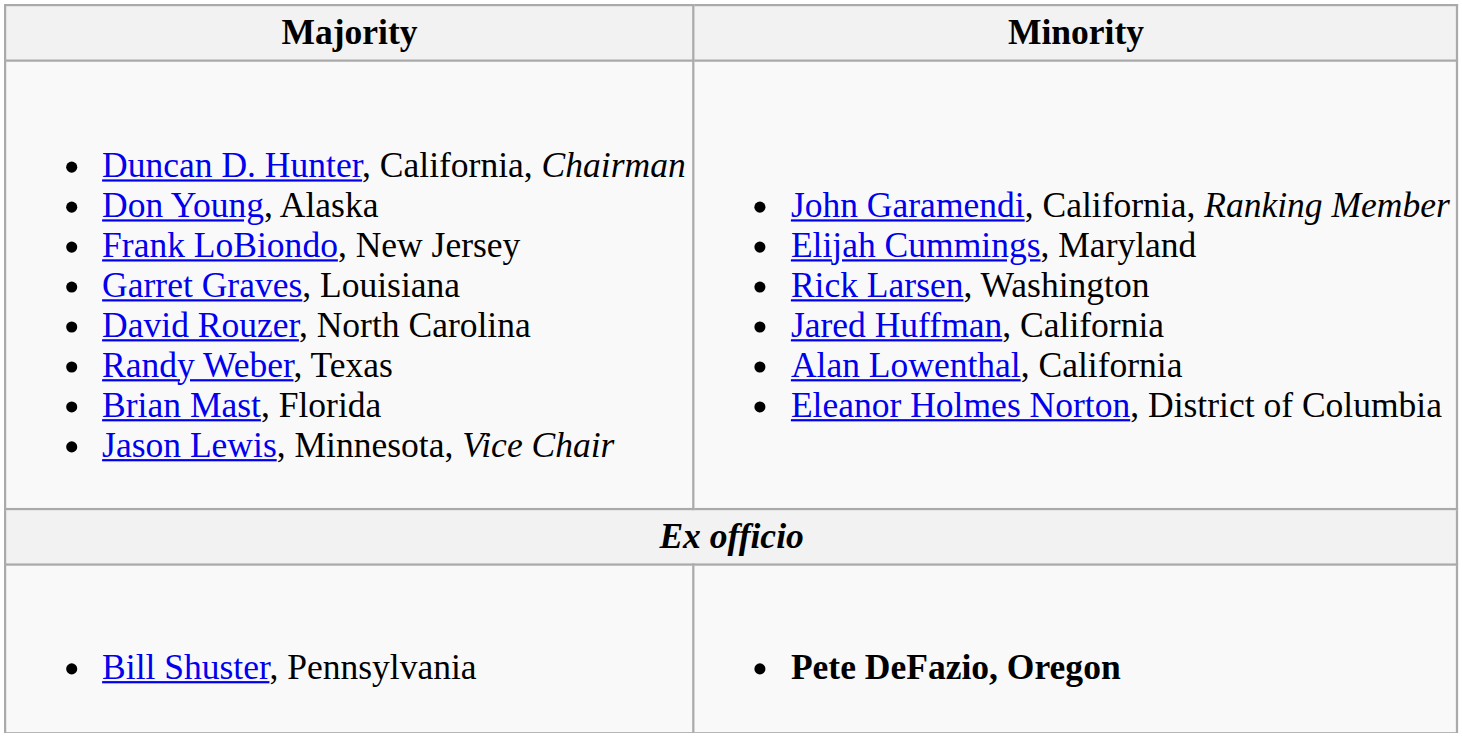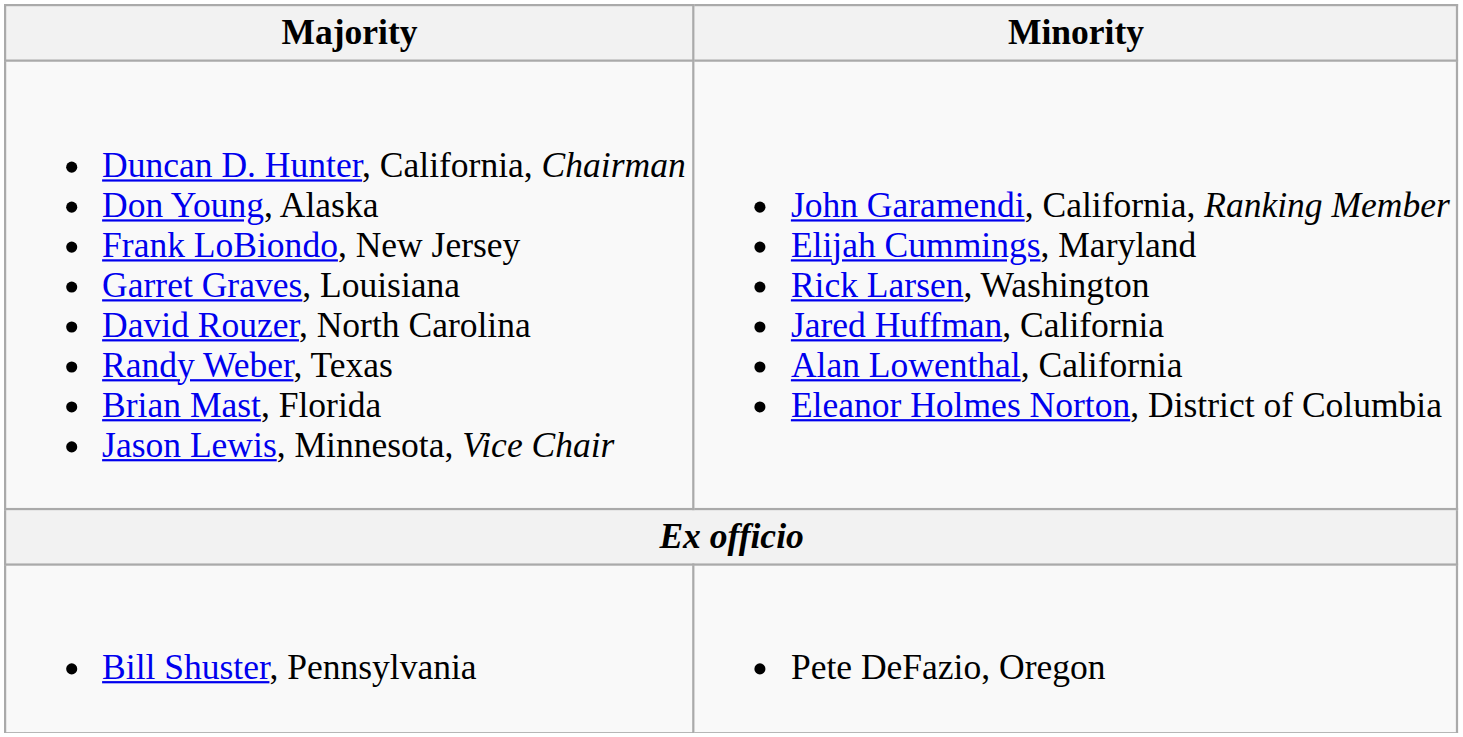(1076, 668) bold -> (1076, 668) normal
